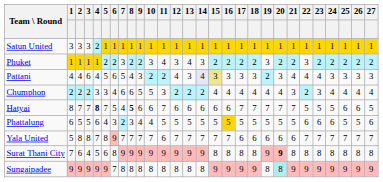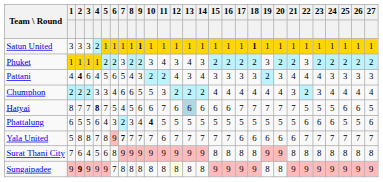(140, 46) normal -> (140, 46) bold
(254, 46) normal -> (254, 46) bold
(80, 77) normal -> (80, 77) bold
(202, 77) lavender background -> (202, 77) no background
(215, 77) khaki background -> (215, 77) no background
(132, 107) bold -> (132, 107) normal
(189, 107) no background -> (189, 107) lightblue background
(151, 123) normal -> (151, 123) bold
(228, 123) gold background -> (228, 123) no background
(123, 138) normal -> (123, 138) bold
(280, 153) bold -> (280, 153) normal
(80, 169) normal -> (80, 169) bold
(176, 169) no background -> (176, 169) lightyellow background
(280, 169) paleturquoise background -> (280, 169) no background
